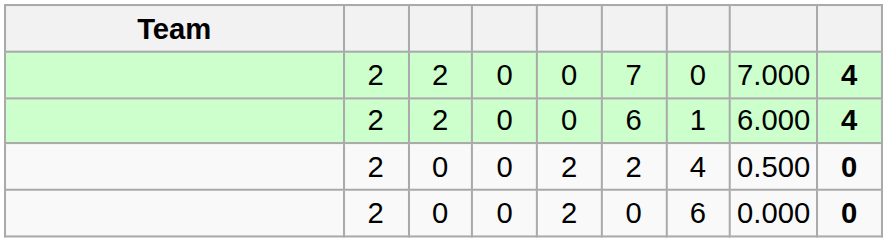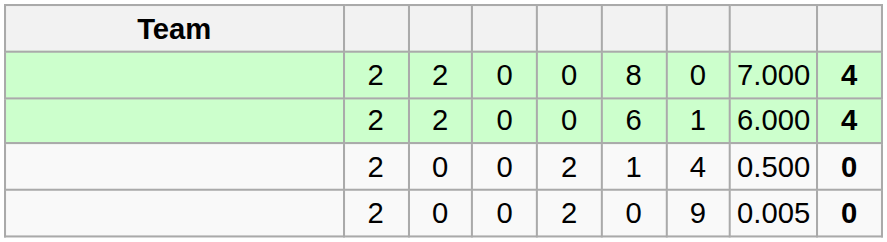(634, 75) 7 -> (634, 75) 8
(634, 167) 2 -> (634, 167) 1
(698, 213) 6 -> (698, 213) 9
(774, 213) 0.000 -> (774, 213) 0.005
